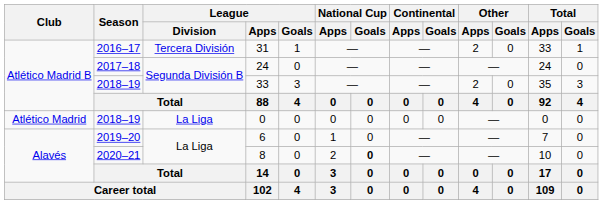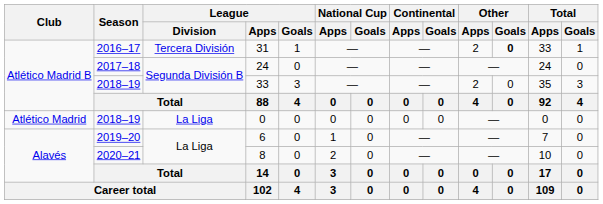(510, 48) normal -> (510, 48) bold
(370, 155) bold -> (370, 155) normal
